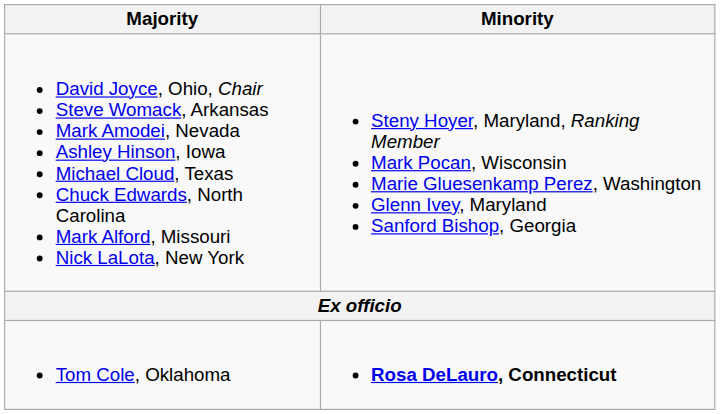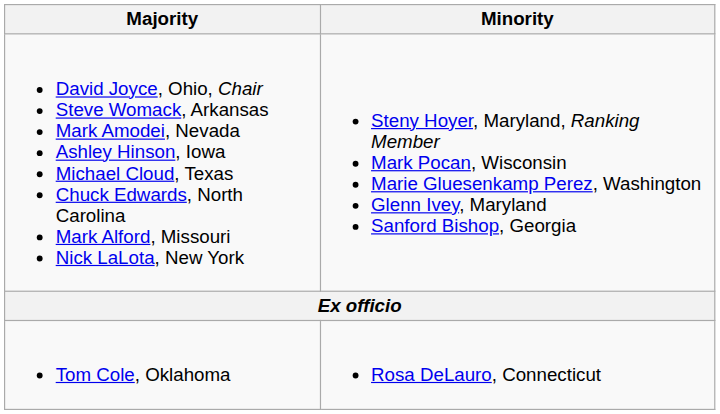(517, 375) bold -> (517, 375) normal
